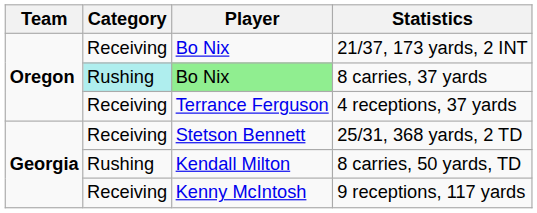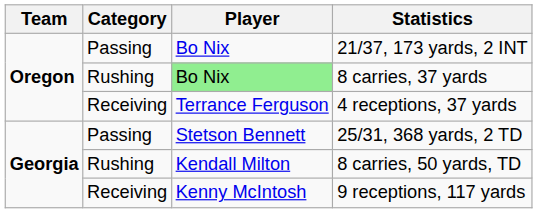(127, 48) Receiving -> (120, 48) Passing
(121, 77) paleturquoise background -> (121, 77) no background
(127, 134) Receiving -> (120, 134) Passing
